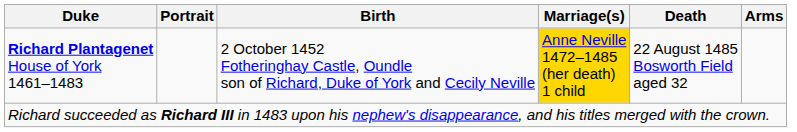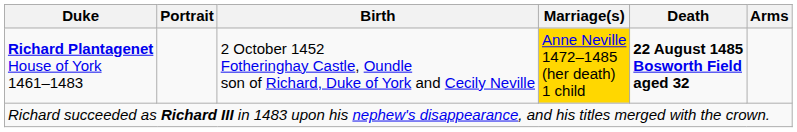(686, 65) normal -> (688, 65) bold
